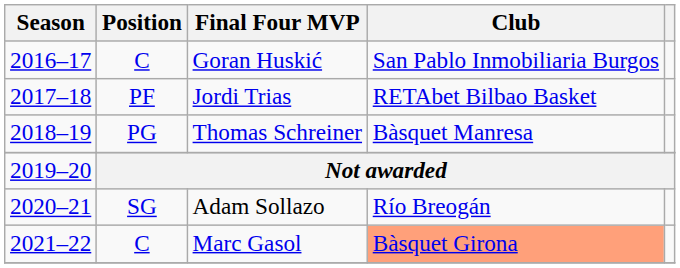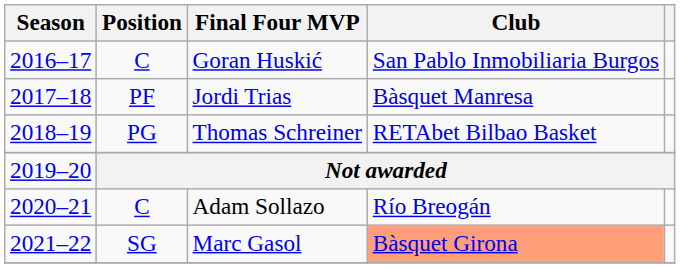(485, 96) RETAbet Bilbao Basket -> (453, 96) Bàsquet Manresa
(453, 133) Bàsquet Manresa -> (485, 133) RETAbet Bilbao Basket
(142, 206) SG -> (142, 206) C
(142, 243) C -> (142, 243) SG
